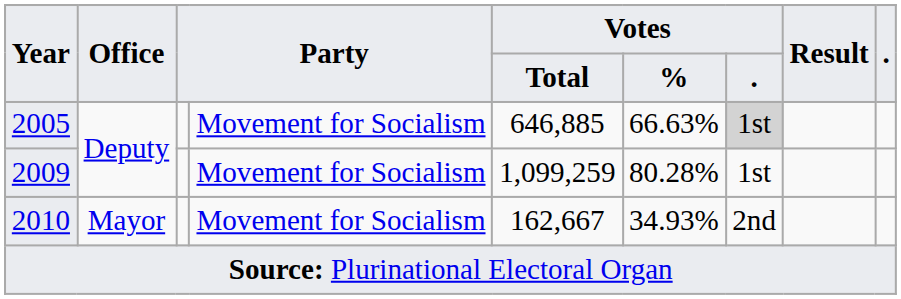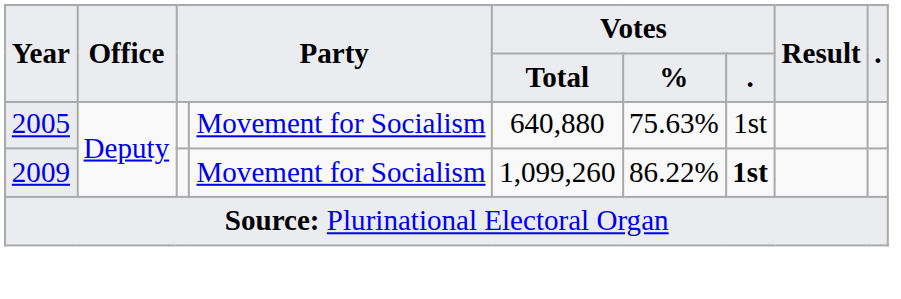(557, 124) 646,885 -> (557, 124) 640,880
(674, 124) 66.63% -> (674, 124) 75.63%
(754, 124) lightgrey background -> (750, 124) no background
(557, 172) 1,099,259 -> (557, 172) 1,099,260
(674, 172) 80.28% -> (674, 172) 86.22%
(754, 172) normal -> (750, 172) bold
- row: (41, 220)
